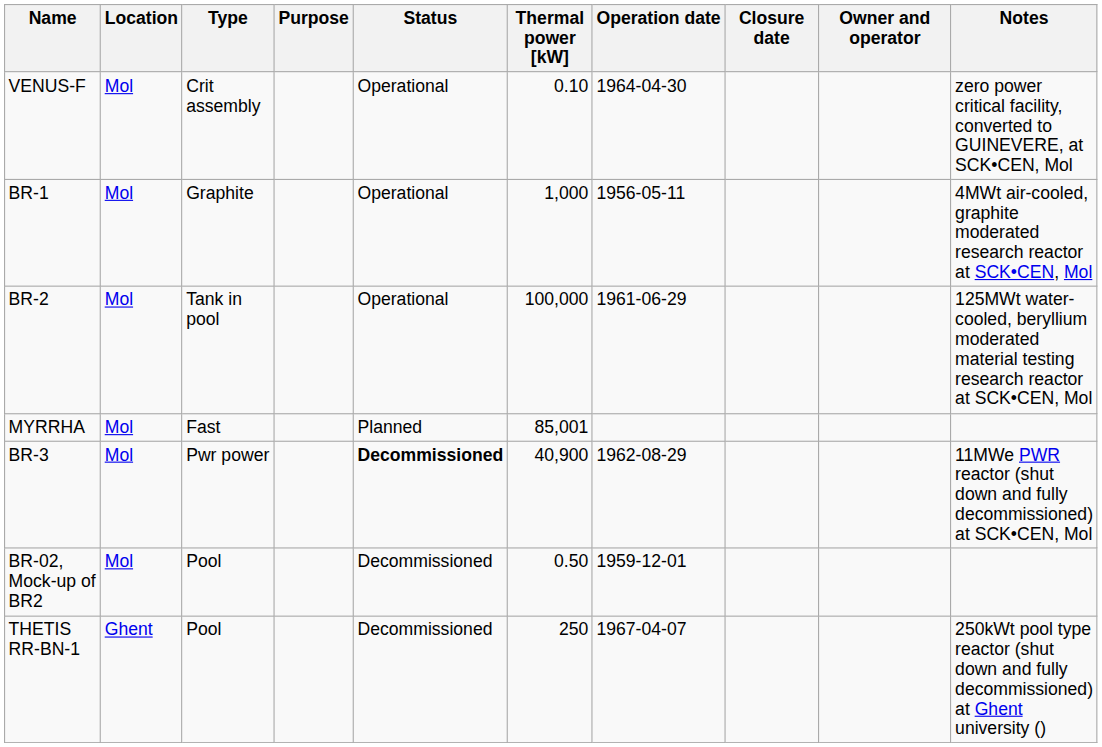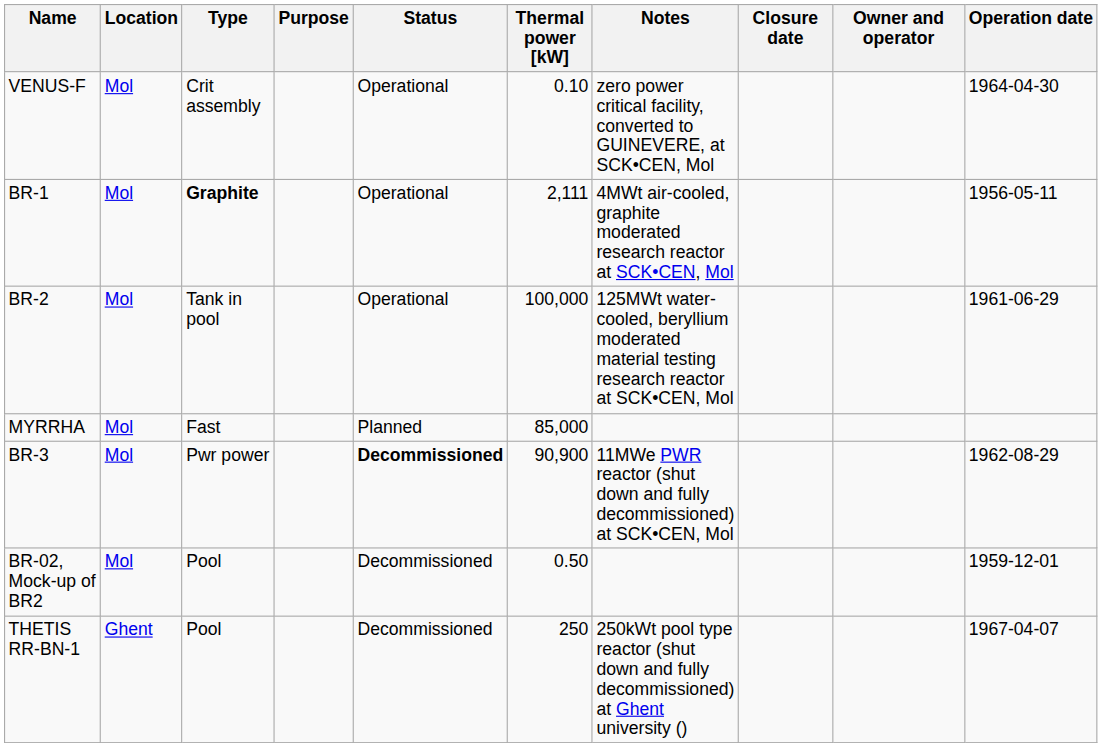columns swapped: (659, 18) <-> (1024, 18)
(220, 193) normal -> (222, 193) bold
(566, 193) 1,000 -> (568, 193) 2,111
(561, 427) 85,001 -> (561, 427) 85,000
(561, 455) 40,900 -> (561, 455) 90,900
